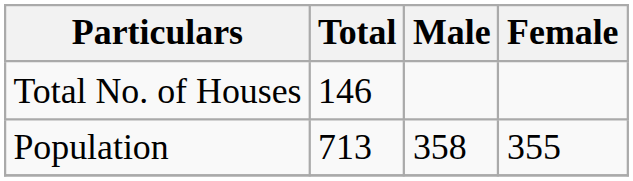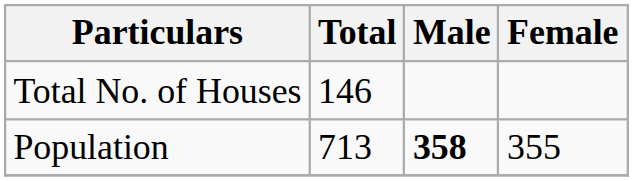(440, 146) normal -> (440, 146) bold
